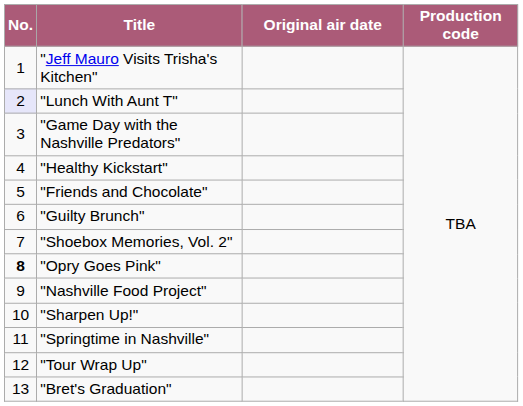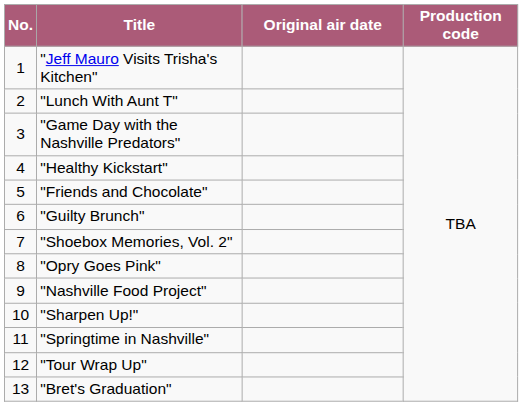(21, 100) lavender background -> (21, 100) no background
(21, 266) bold -> (21, 266) normal
